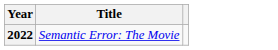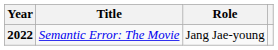+ column: (225, 14)
